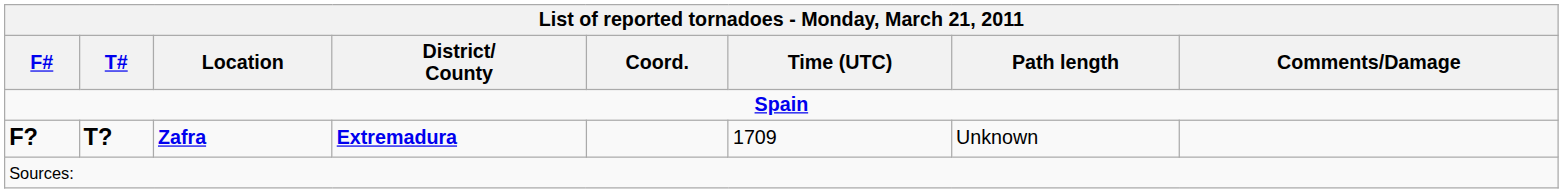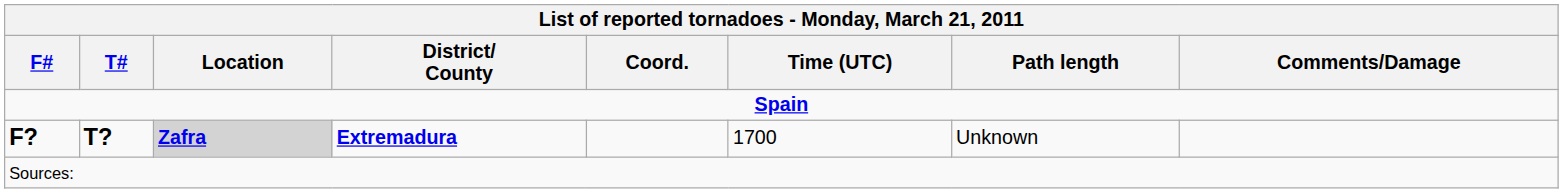(182, 138) no background -> (182, 138) lightgrey background
(755, 138) 1709 -> (755, 138) 1700
